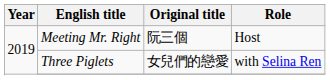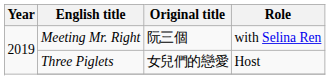(247, 38) Host -> (278, 38) with Selina Ren
(278, 62) with Selina Ren -> (247, 62) Host
